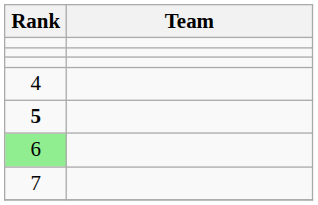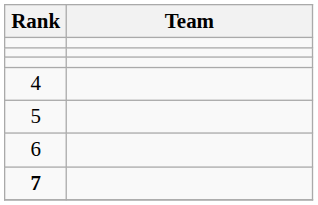(36, 116) bold -> (36, 116) normal
(36, 149) lightgreen background -> (36, 149) no background
(36, 183) normal -> (36, 183) bold
